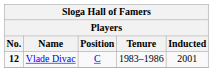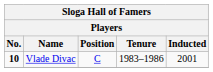(14, 59) 12 -> (14, 59) 10
